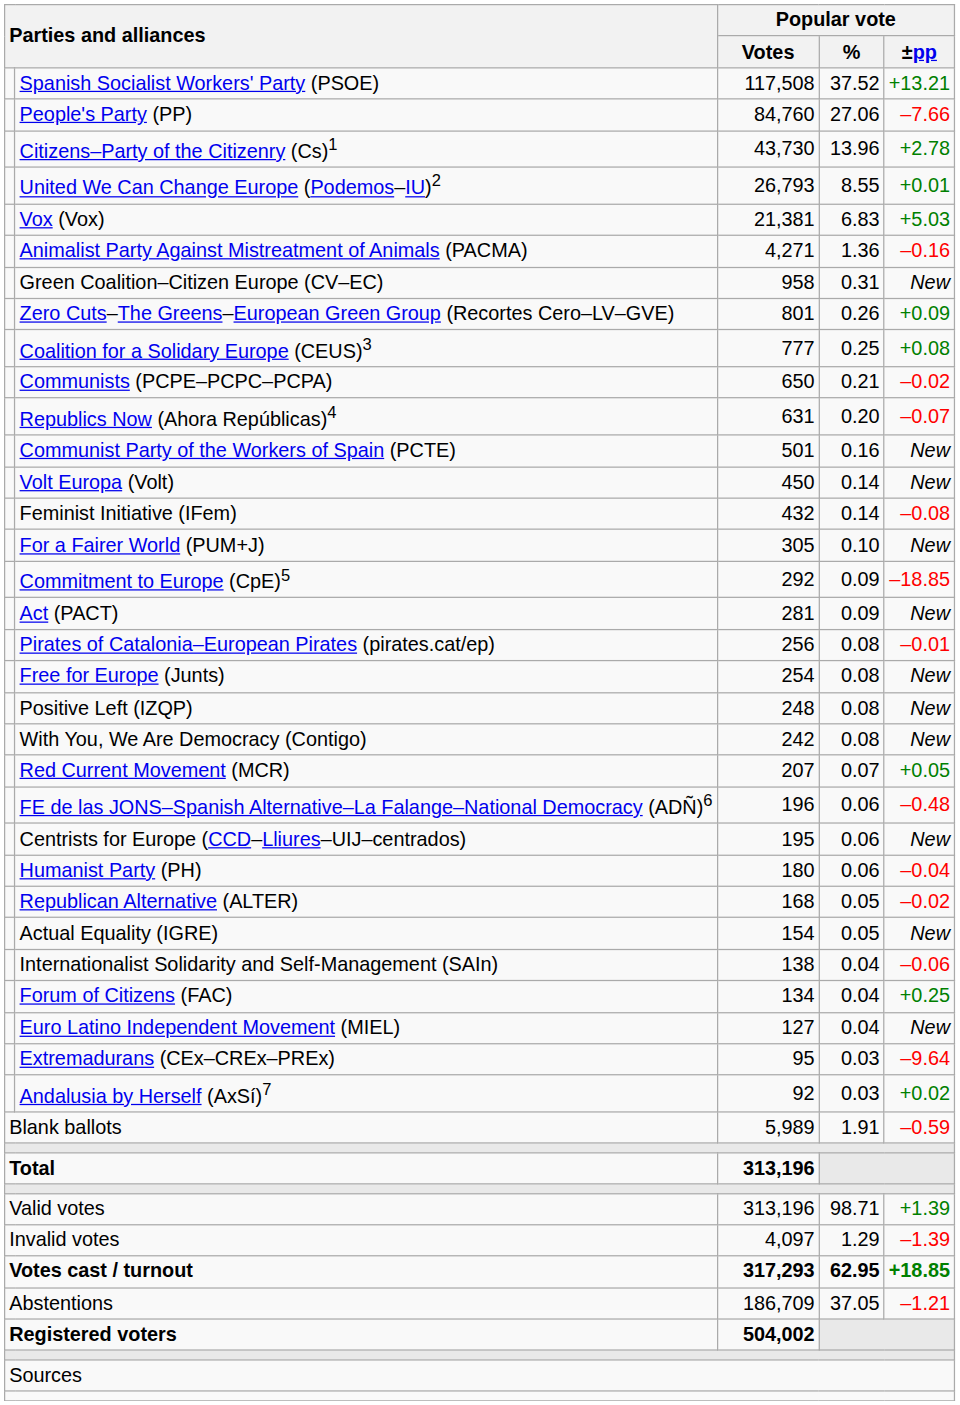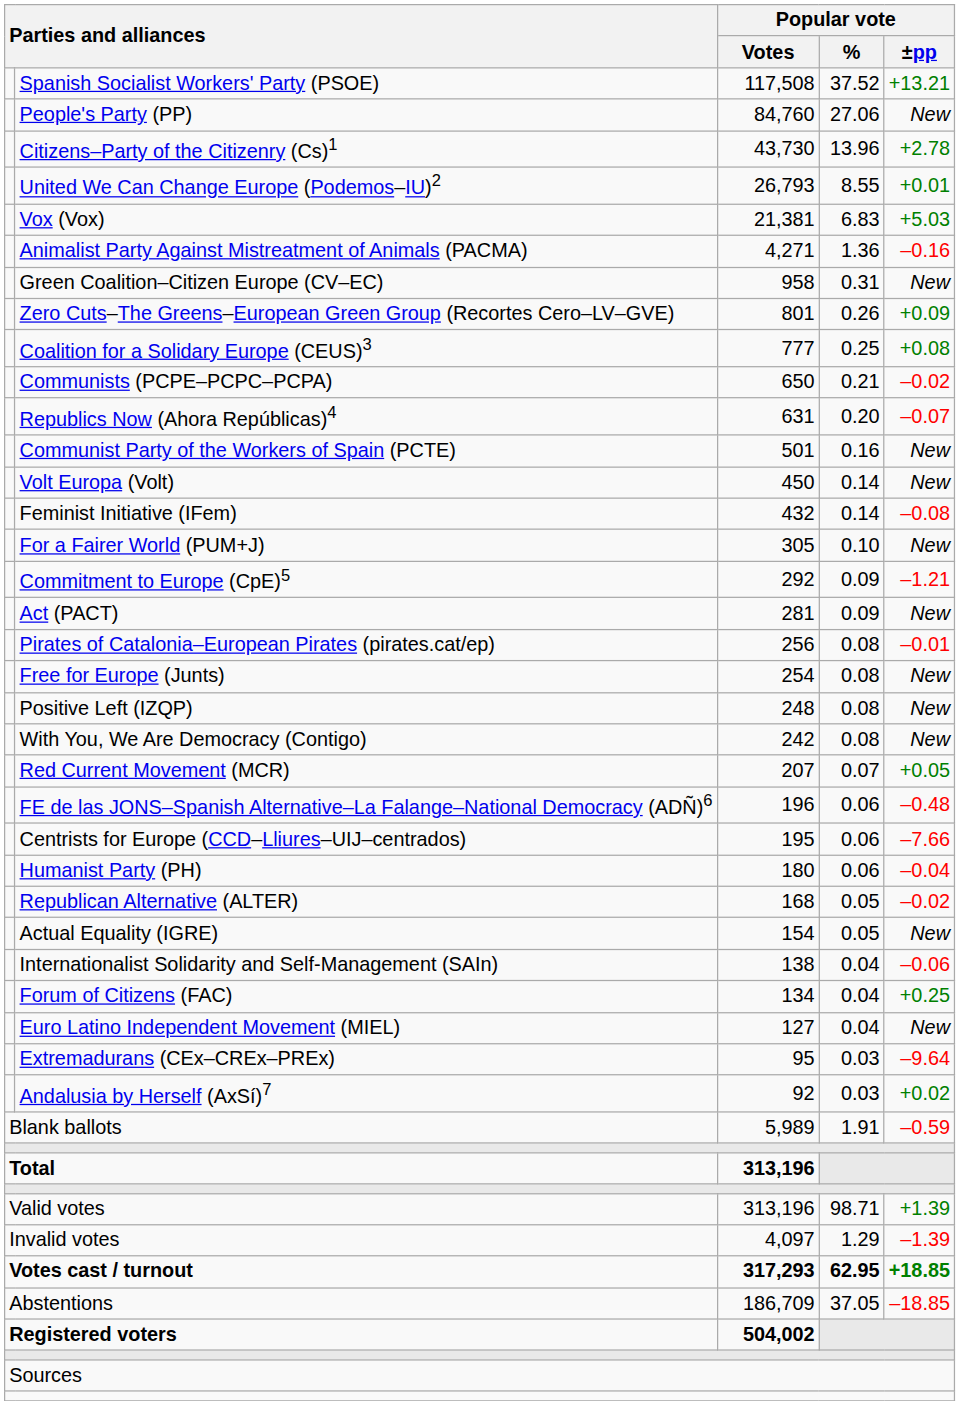(925, 114) –7.66 -> (930, 114) New
(920, 579) –18.85 -> (925, 579) –1.21
(930, 839) New -> (925, 839) –7.66
(925, 1303) –1.21 -> (920, 1303) –18.85
